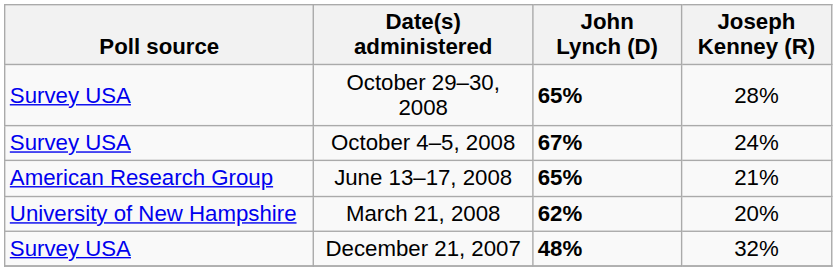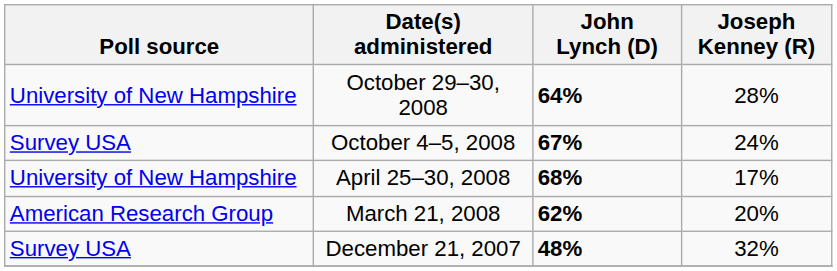(70, 94) Survey USA -> (153, 94) University of New Hampshire
(560, 94) 65% -> (560, 94) 64%
- row: (423, 177)
+ row: (423, 177)
(153, 213) University of New Hampshire -> (141, 213) American Research Group
